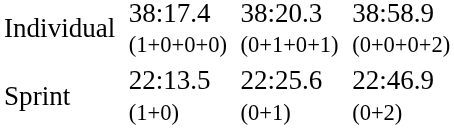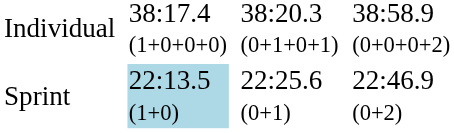(170, 95) no background -> (170, 95) lightblue background
